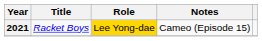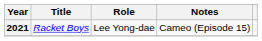(124, 28) gold background -> (124, 28) no background
